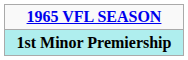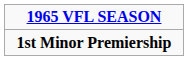(94, 42) paleturquoise background -> (94, 42) no background
